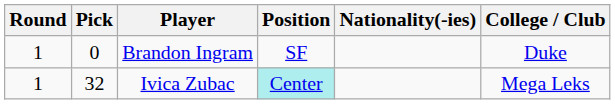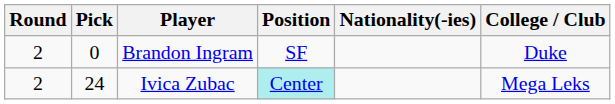(38, 51) 1 -> (38, 51) 2
(38, 83) 1 -> (38, 83) 2
(94, 83) 32 -> (94, 83) 24
